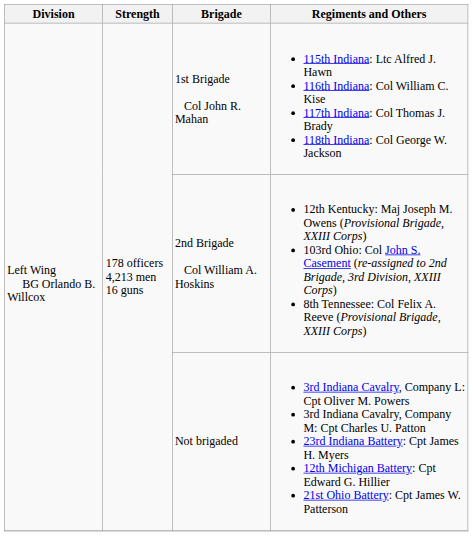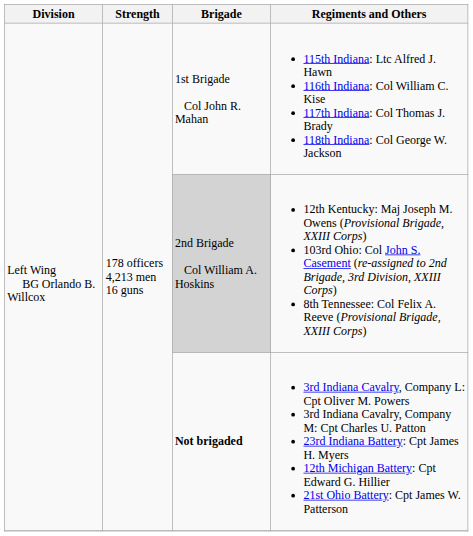(216, 263) no background -> (216, 263) lightgrey background
(206, 441) normal -> (209, 441) bold
